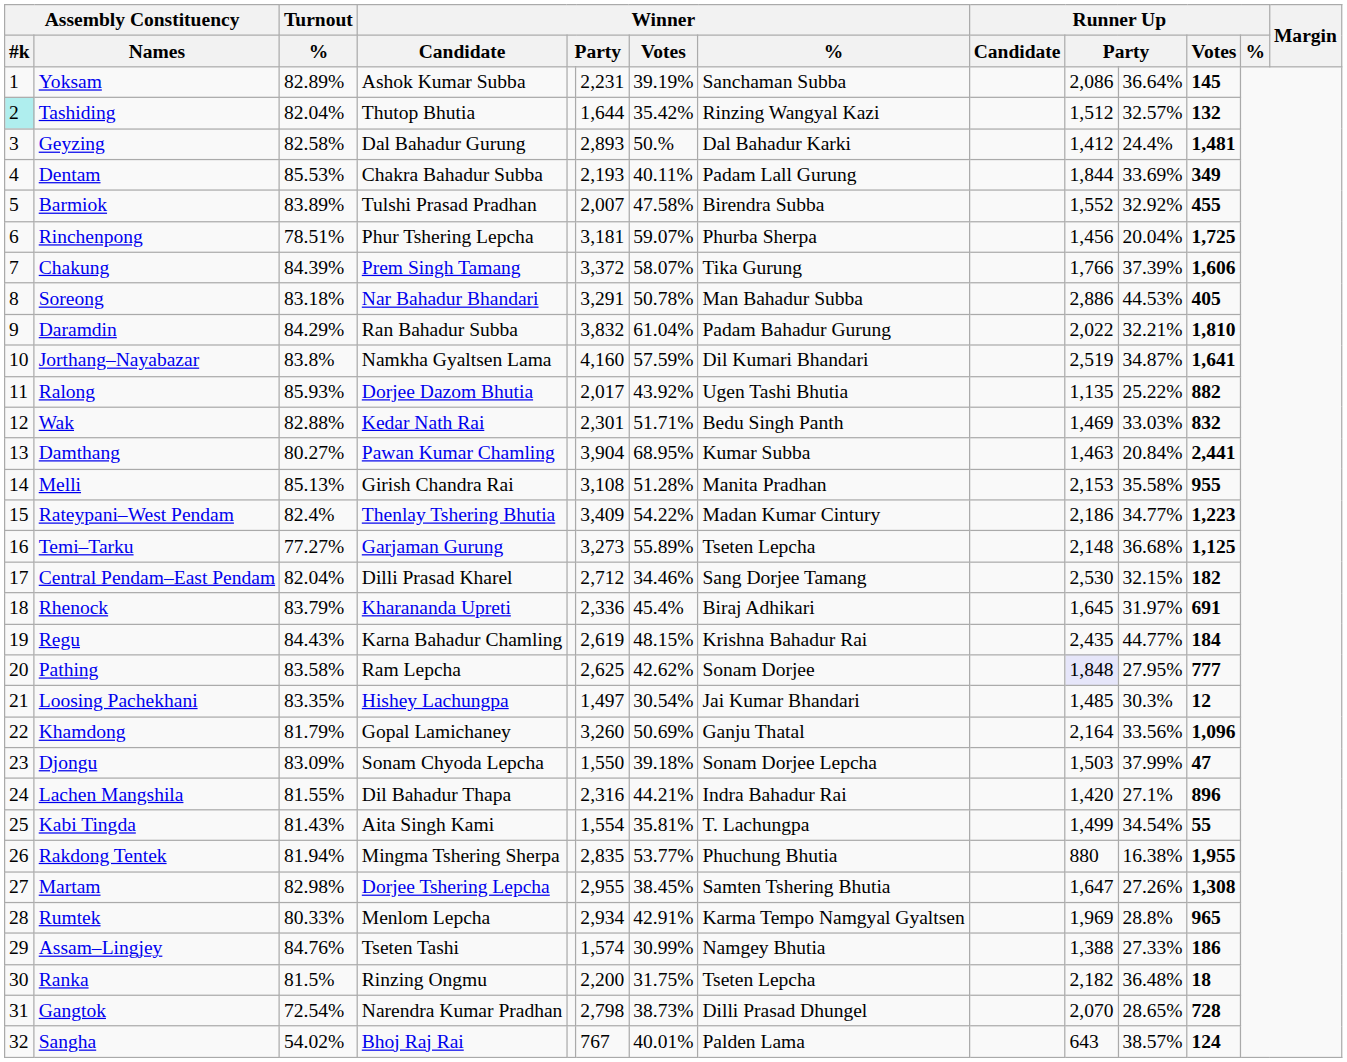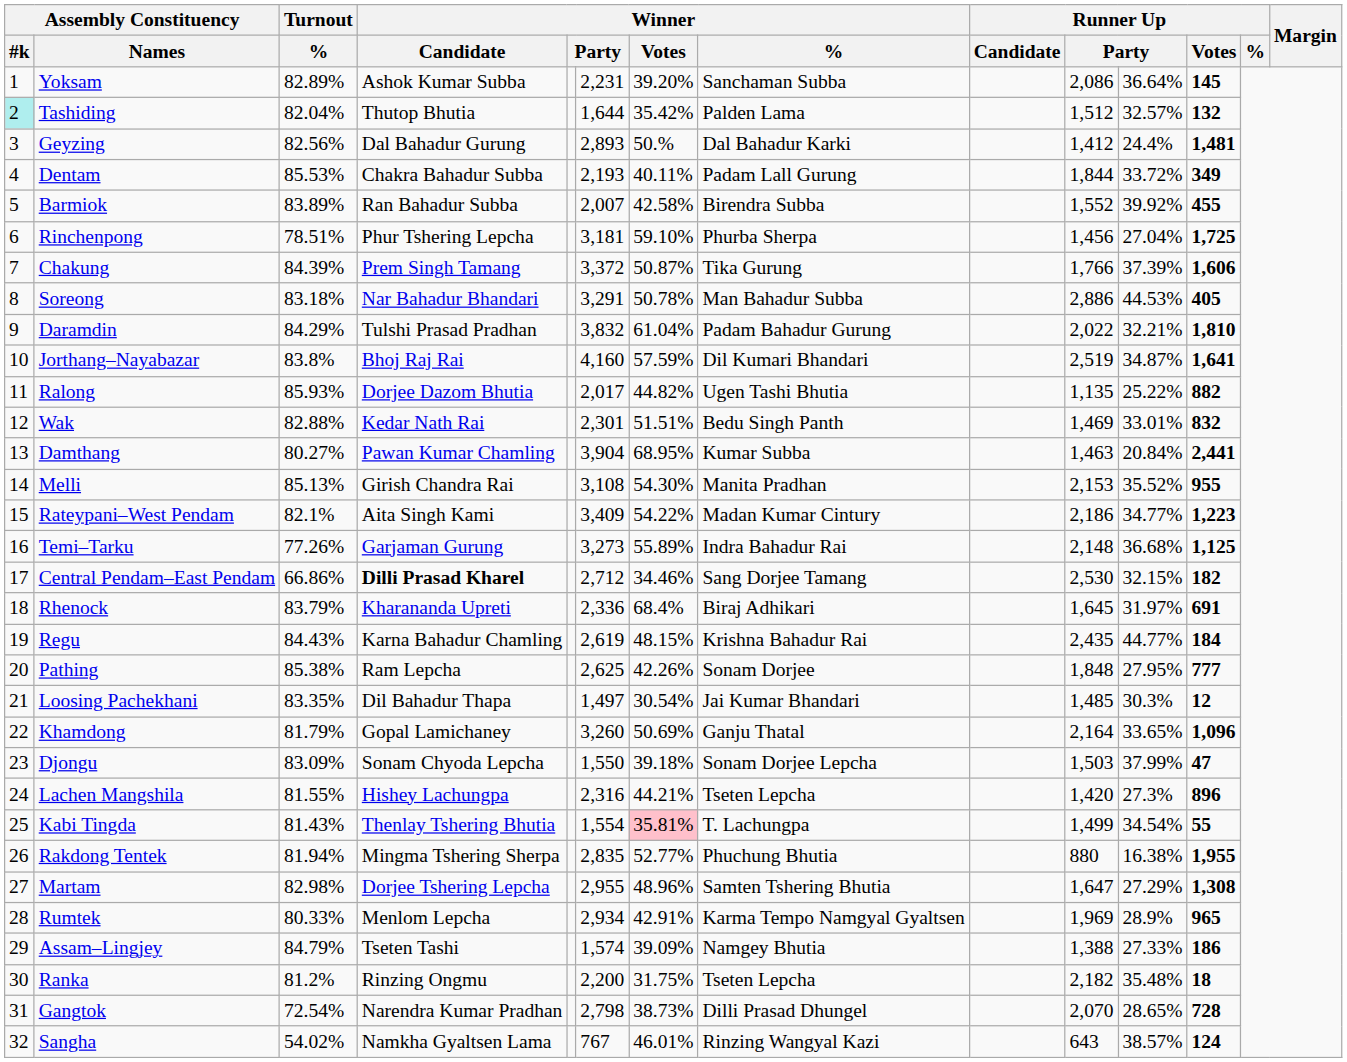(663, 81) 39.19% -> (663, 81) 39.20%
(791, 112) Rinzing Wangyal Kazi -> (754, 112) Palden Lama
(314, 143) 82.58% -> (314, 143) 82.56%
(1153, 174) 33.69% -> (1153, 174) 33.72%
(449, 205) Tulshi Prasad Pradhan -> (440, 205) Ran Bahadur Subba
(663, 205) 47.58% -> (663, 205) 42.58%
(1153, 205) 32.92% -> (1153, 205) 39.92%
(663, 236) 59.07% -> (663, 236) 59.10%
(1153, 236) 20.04% -> (1153, 236) 27.04%
(663, 267) 58.07% -> (663, 267) 50.87%
(440, 329) Ran Bahadur Subba -> (449, 329) Tulshi Prasad Pradhan
(457, 360) Namkha Gyaltsen Lama -> (413, 360) Bhoj Raj Rai
(663, 391) 43.92% -> (663, 391) 44.82%
(663, 422) 51.71% -> (663, 422) 51.51%
(1153, 422) 33.03% -> (1153, 422) 33.01%
(663, 484) 51.28% -> (663, 484) 54.30%
(1153, 484) 35.58% -> (1153, 484) 35.52%
(309, 515) 82.4% -> (309, 515) 82.1%
(459, 515) Thenlay Tshering Bhutia -> (428, 515) Aita Singh Kami
(314, 546) 77.27% -> (314, 546) 77.26%
(759, 546) Tseten Lepcha -> (775, 546) Indra Bahadur Rai
(314, 577) 82.04% -> (314, 577) 66.86%
(437, 577) normal -> (443, 577) bold
(659, 608) 45.4% -> (659, 608) 68.4%
(314, 670) 83.58% -> (314, 670) 85.38%
(663, 670) 42.62% -> (663, 670) 42.26%
(1091, 670) lavender background -> (1091, 670) no background
(435, 701) Hishey Lachungpa -> (436, 701) Dil Bahadur Thapa
(1153, 732) 33.56% -> (1153, 732) 33.65%
(436, 793) Dil Bahadur Thapa -> (435, 793) Hishey Lachungpa
(775, 793) Indra Bahadur Rai -> (759, 793) Tseten Lepcha
(1148, 793) 27.1% -> (1148, 793) 27.3%
(428, 824) Aita Singh Kami -> (459, 824) Thenlay Tshering Bhutia
(663, 824) no background -> (663, 824) pink background
(663, 855) 53.77% -> (663, 855) 52.77%
(663, 886) 38.45% -> (663, 886) 48.96%
(1153, 886) 27.26% -> (1153, 886) 27.29%
(1148, 917) 28.8% -> (1148, 917) 28.9%
(314, 948) 84.76% -> (314, 948) 84.79%
(663, 948) 30.99% -> (663, 948) 39.09%
(309, 979) 81.5% -> (309, 979) 81.2%
(1153, 979) 36.48% -> (1153, 979) 35.48%
(413, 1041) Bhoj Raj Rai -> (457, 1041) Namkha Gyaltsen Lama
(663, 1041) 40.01% -> (663, 1041) 46.01%
(754, 1041) Palden Lama -> (791, 1041) Rinzing Wangyal Kazi
